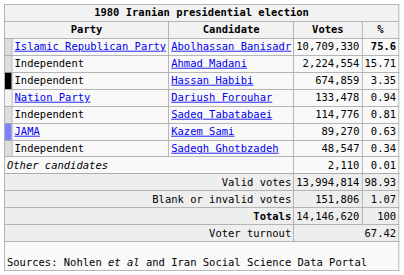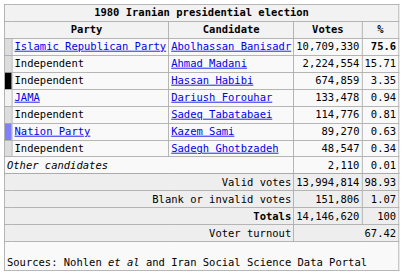(52, 98) Nation Party -> (27, 98) JAMA
(27, 132) JAMA -> (52, 132) Nation Party
